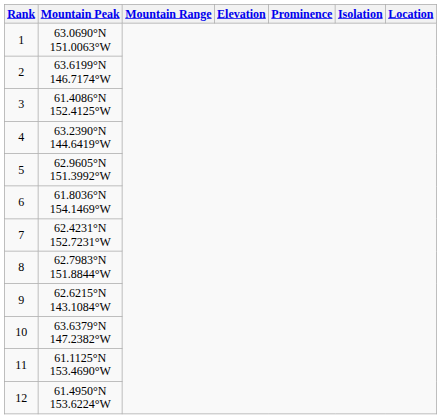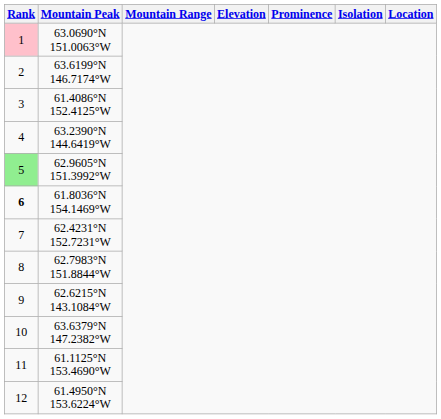(21, 39) no background -> (21, 39) pink background
(21, 169) no background -> (21, 169) lightgreen background
(21, 202) normal -> (21, 202) bold
